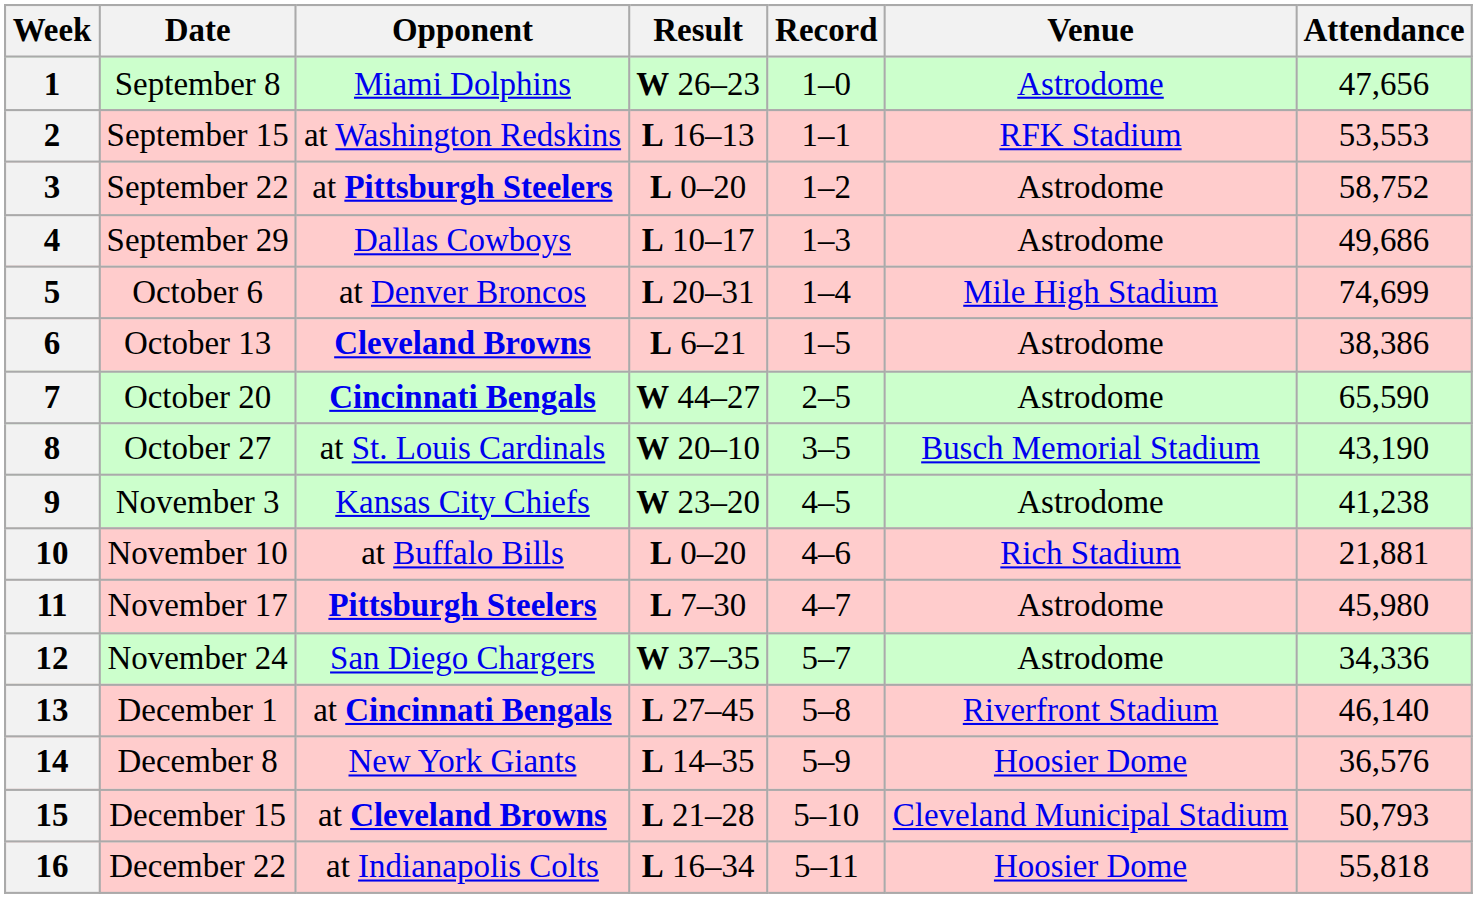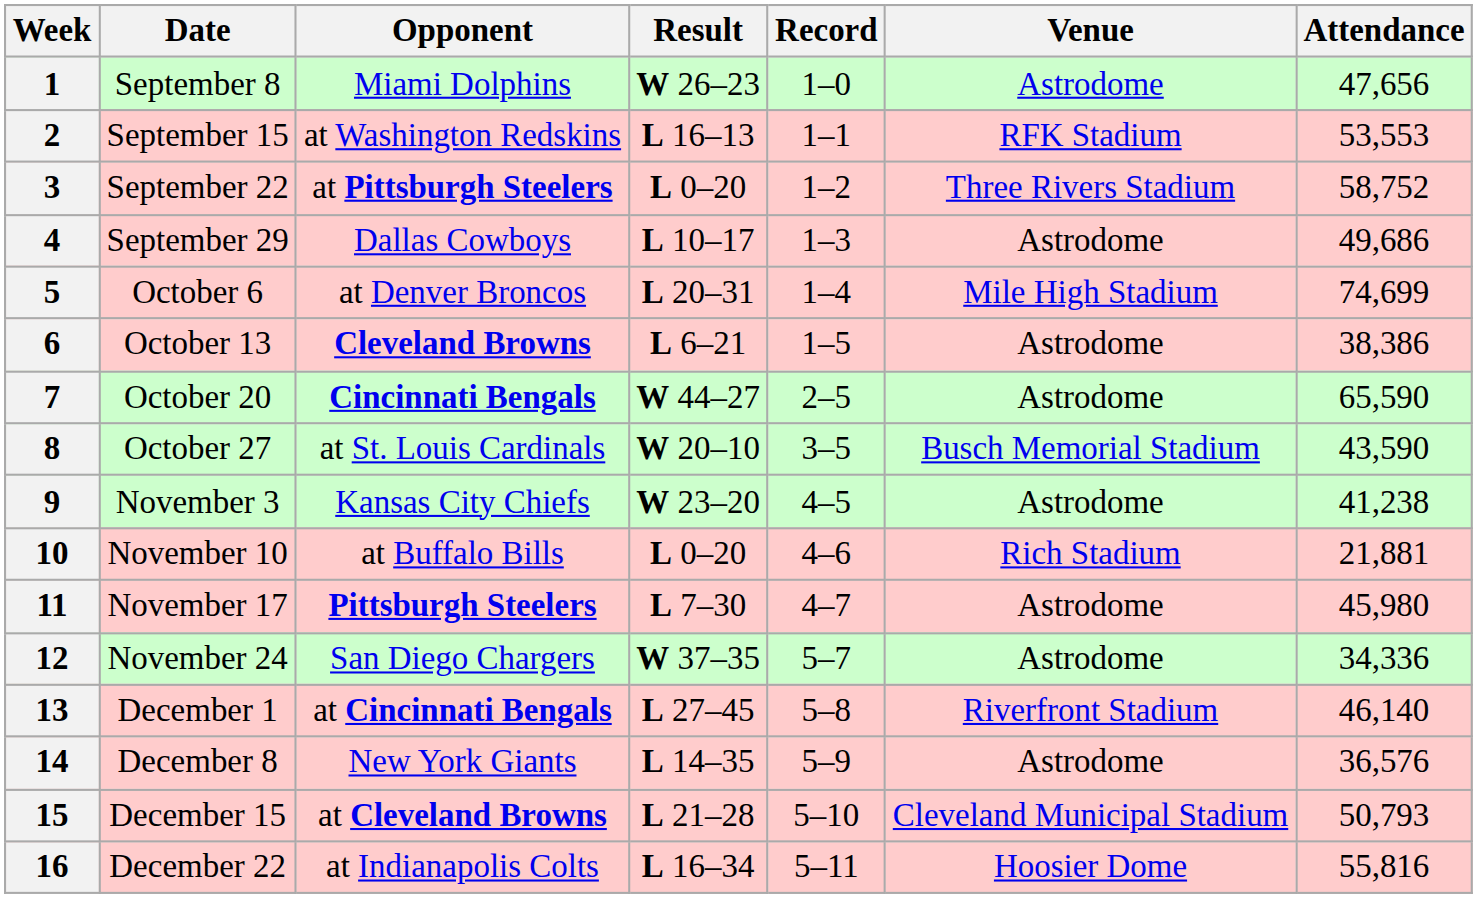(1091, 187) Astrodome -> (1091, 187) Three Rivers Stadium
(1384, 448) 43,190 -> (1384, 448) 43,590
(1091, 762) Hoosier Dome -> (1091, 762) Astrodome
(1384, 866) 55,818 -> (1384, 866) 55,816
